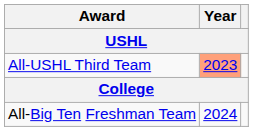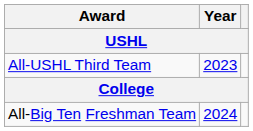(220, 65) lightsalmon background -> (220, 65) no background
